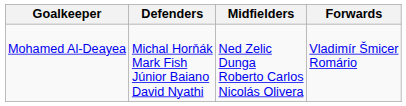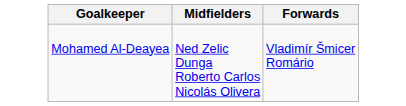- column: (172, 14)
